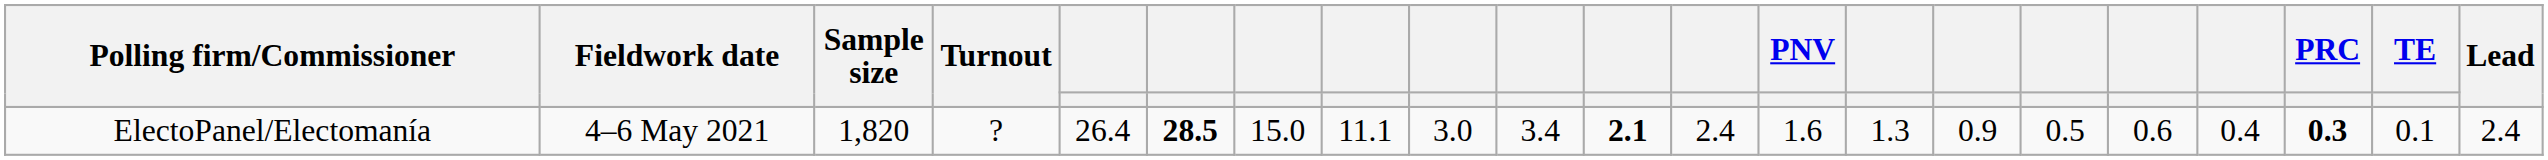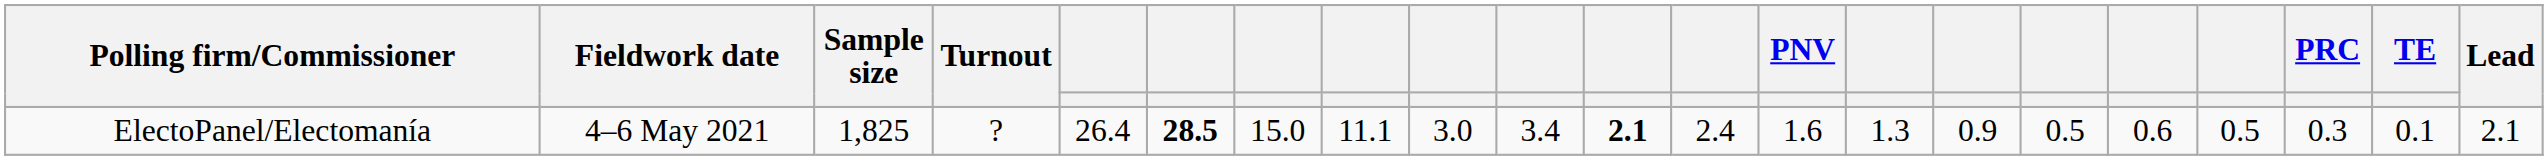(874, 130) 1,820 -> (874, 130) 1,825
(2240, 130) 0.4 -> (2240, 130) 0.5
(2328, 130) bold -> (2328, 130) normal
(2500, 130) 2.4 -> (2500, 130) 2.1
